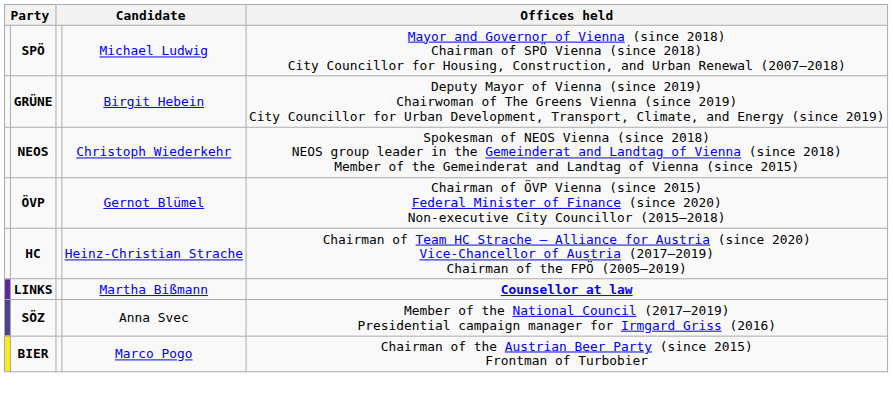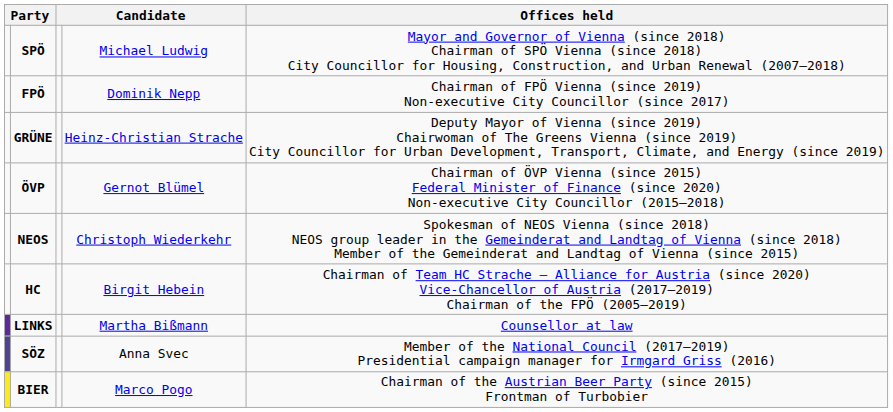+ row: (33, 94)
(154, 101) Birgit Hebein -> (154, 137) Heinz-Christian Strache
rows swapped: (33, 203) <-> (33, 152)
(154, 254) Heinz-Christian Strache -> (154, 289) Birgit Hebein
(567, 289) bold -> (567, 325) normal
